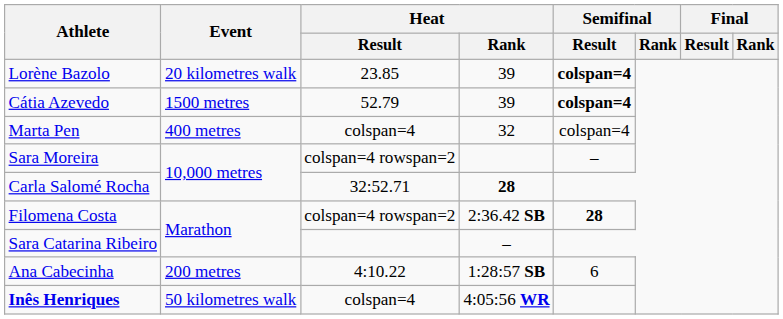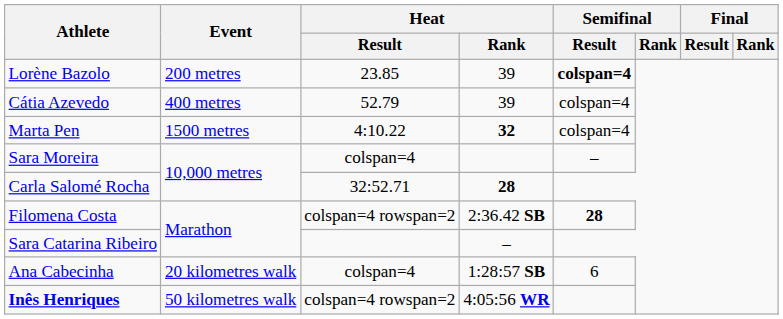(231, 74) 20 kilometres walk -> (203, 74) 200 metres
(207, 102) 1500 metres -> (203, 102) 400 metres
(594, 102) bold -> (594, 102) normal
(203, 130) 400 metres -> (207, 130) 1500 metres
(380, 130) colspan=4 -> (380, 130) 4:10.22
(506, 130) normal -> (506, 130) bold
(380, 158) colspan=4 rowspan=2 -> (380, 158) colspan=4
(203, 271) 200 metres -> (231, 271) 20 kilometres walk
(380, 271) 4:10.22 -> (380, 271) colspan=4
(380, 300) colspan=4 -> (380, 300) colspan=4 rowspan=2
